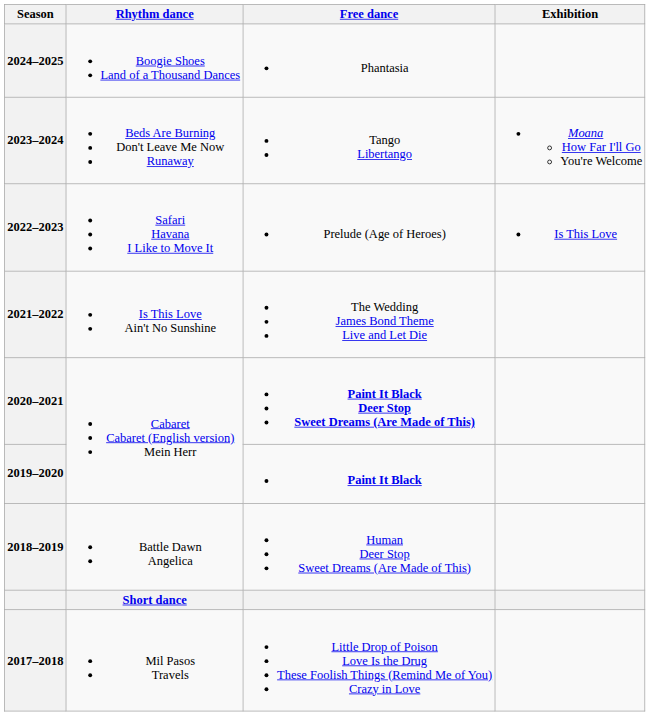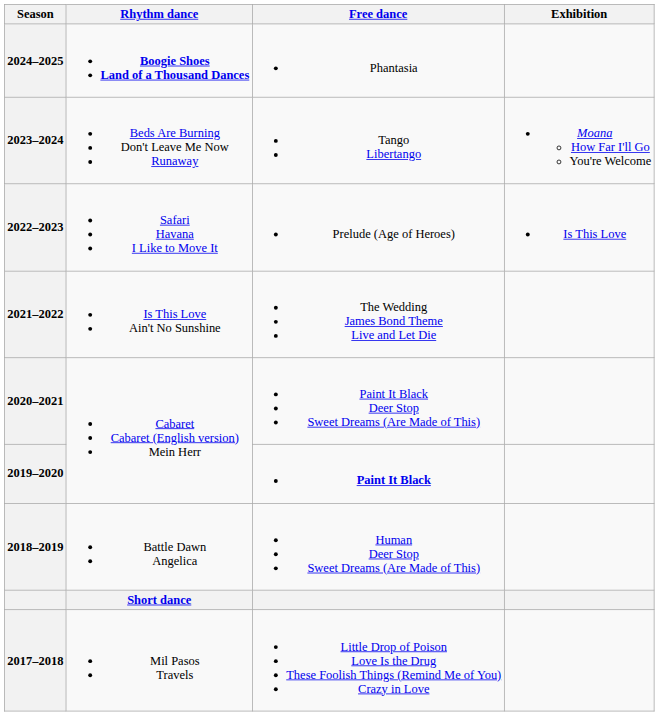(155, 68) normal -> (159, 68) bold
(369, 408) bold -> (378, 408) normal
